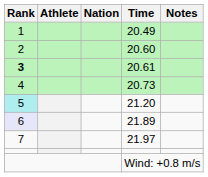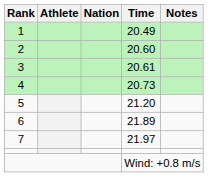(21, 67) bold -> (21, 67) normal
(21, 103) paleturquoise background -> (21, 103) no background
(21, 121) lavender background -> (21, 121) no background
